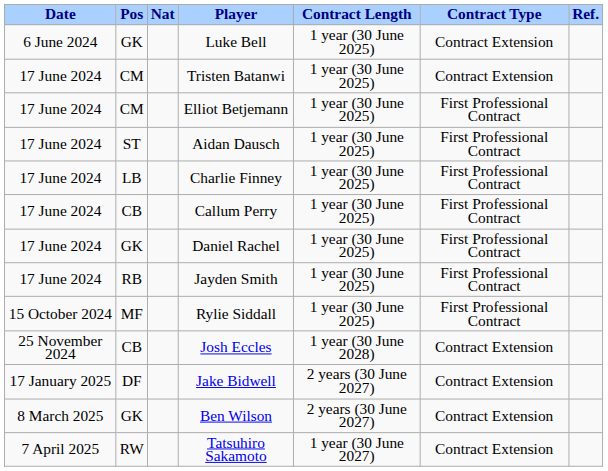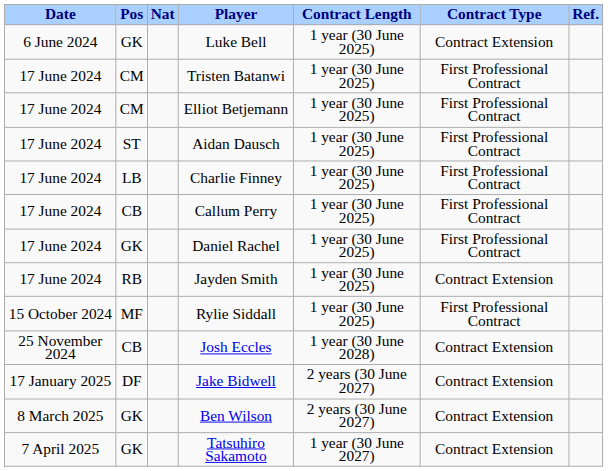(494, 75) Contract Extension -> (494, 75) First Professional Contract
(494, 279) First Professional Contract -> (494, 279) Contract Extension
(132, 449) RW -> (132, 449) GK
